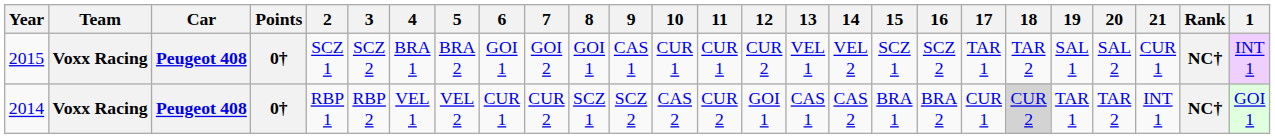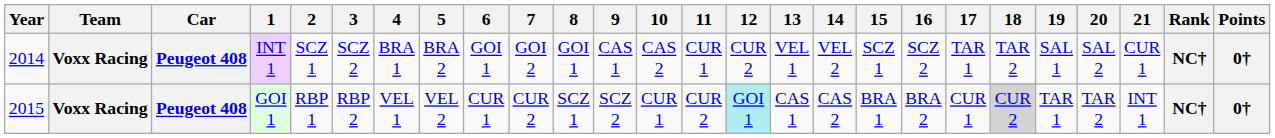columns swapped: (1250, 18) <-> (279, 18)
(27, 58) 2015 -> (27, 58) 2014
(675, 58) CUR 1 -> (659, 58) CAS 2
(27, 108) 2014 -> (27, 108) 2015
(675, 108) CAS 2 -> (659, 108) CUR 1
(764, 108) no background -> (748, 108) paleturquoise background
